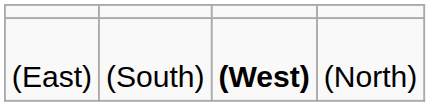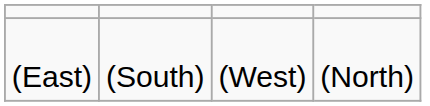(264, 76) bold -> (262, 76) normal
